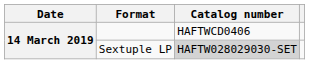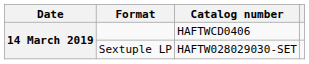(237, 49) lightgrey background -> (237, 49) no background
